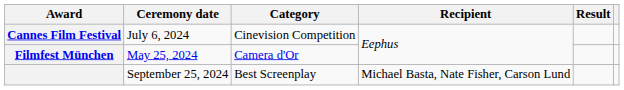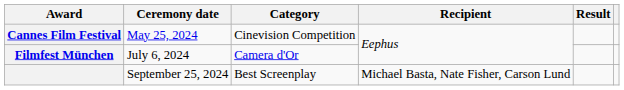(158, 34) July 6, 2024 -> (162, 34) May 25, 2024
(162, 54) May 25, 2024 -> (158, 54) July 6, 2024
